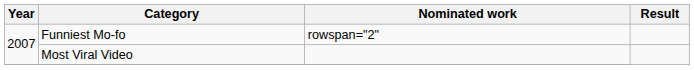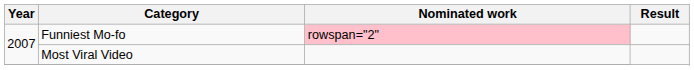(343, 34) no background -> (343, 34) pink background
